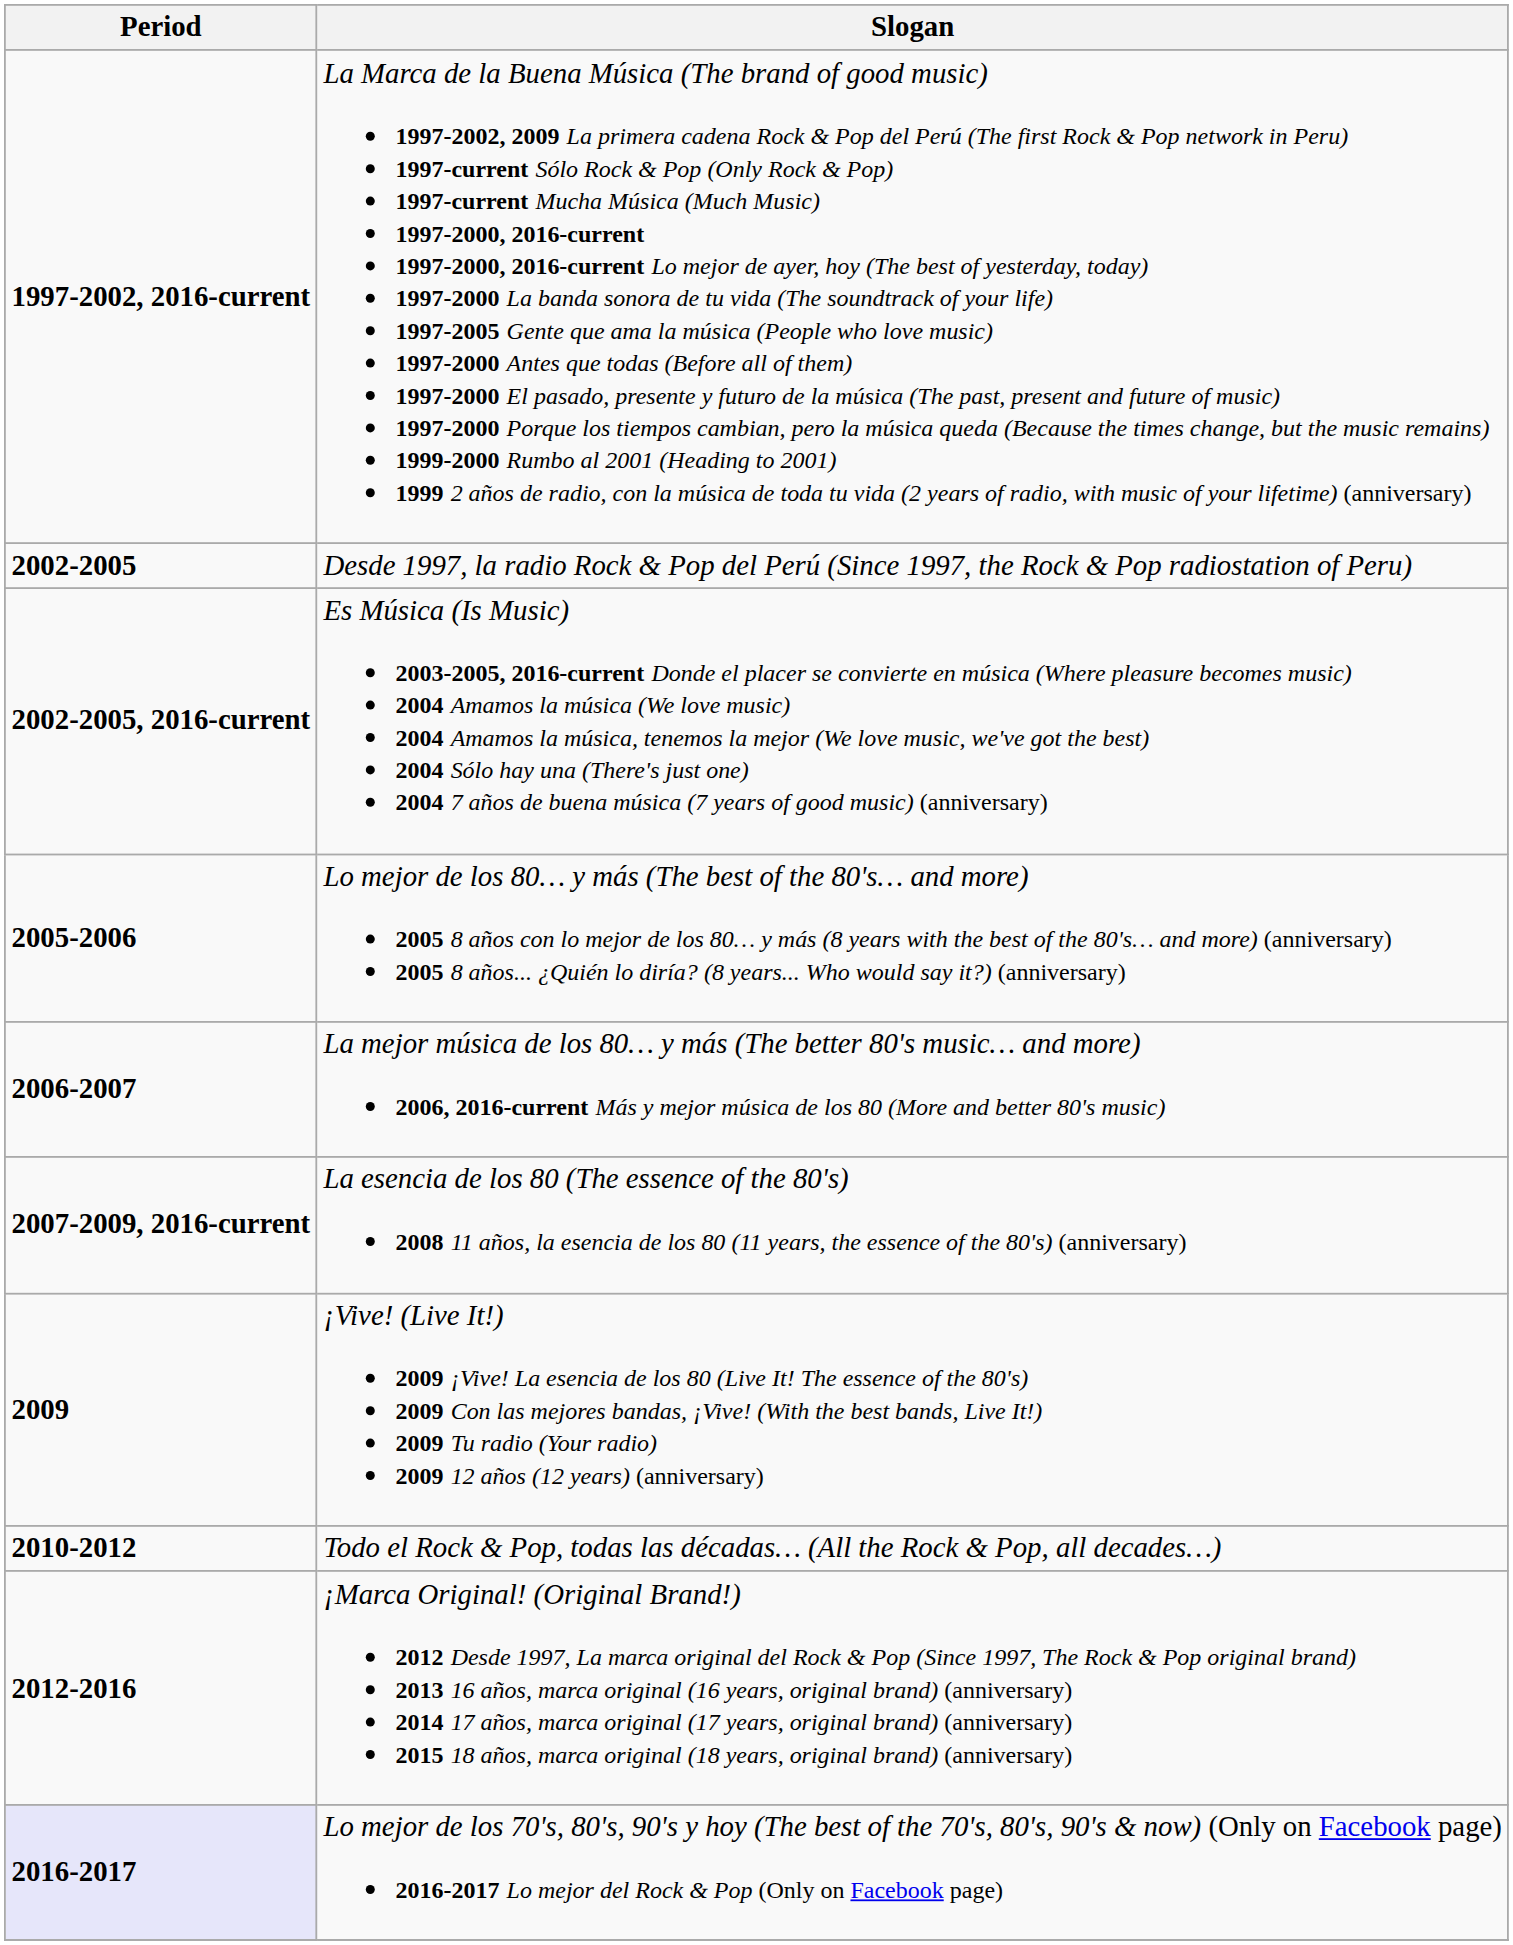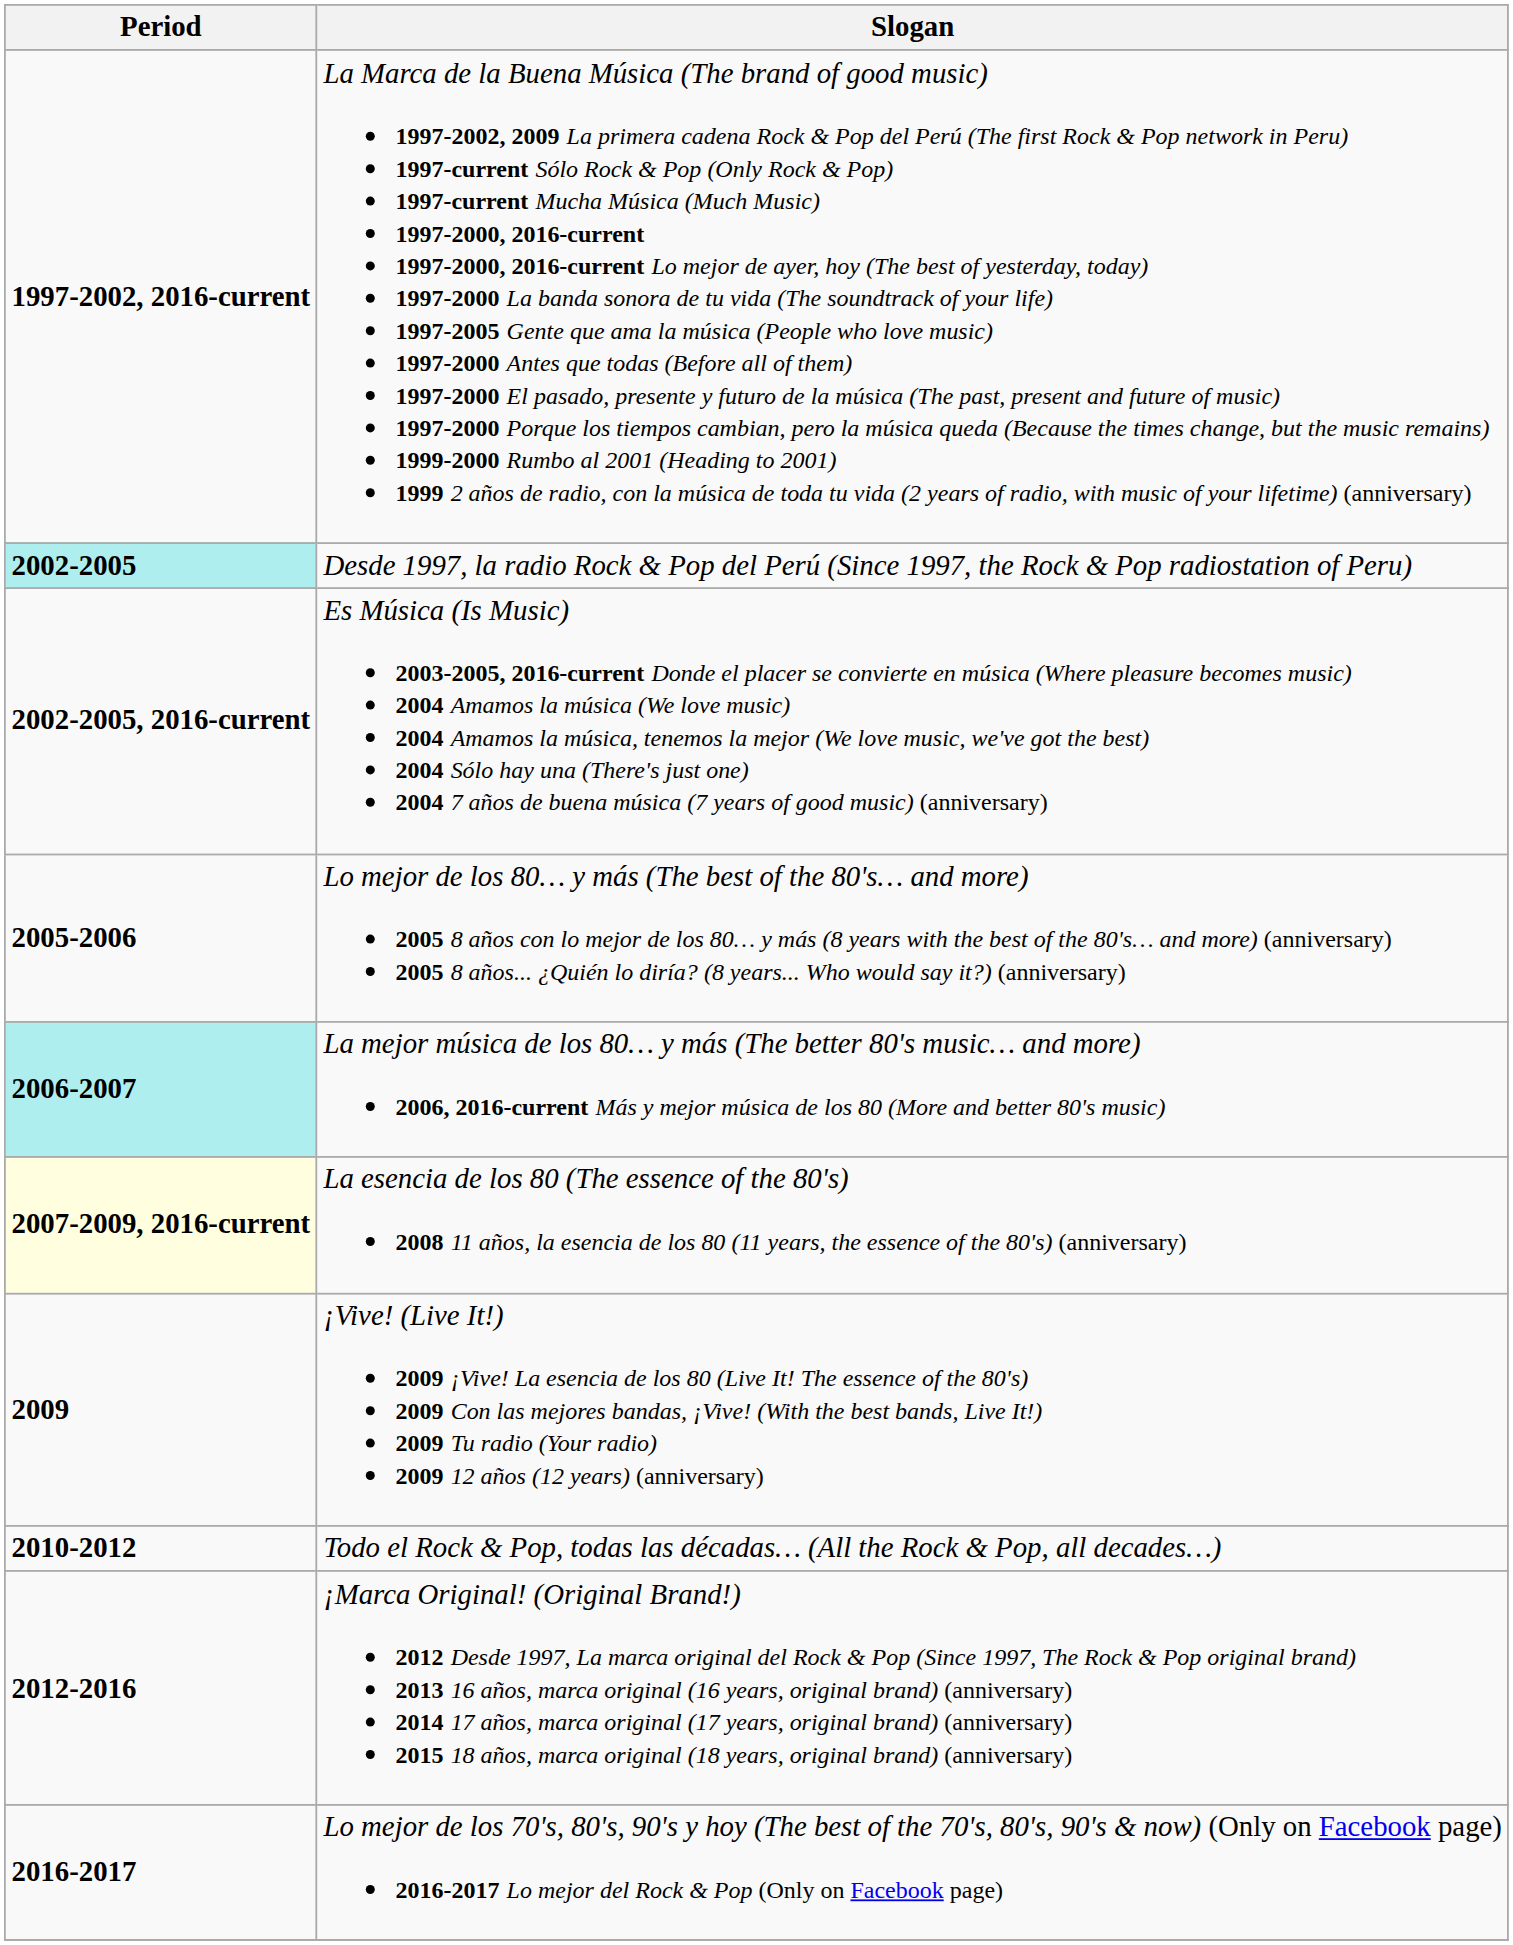(74, 565) no background -> (74, 565) paleturquoise background
(74, 1089) no background -> (74, 1089) paleturquoise background
(161, 1224) no background -> (161, 1224) lightyellow background
(74, 1871) lavender background -> (74, 1871) no background
